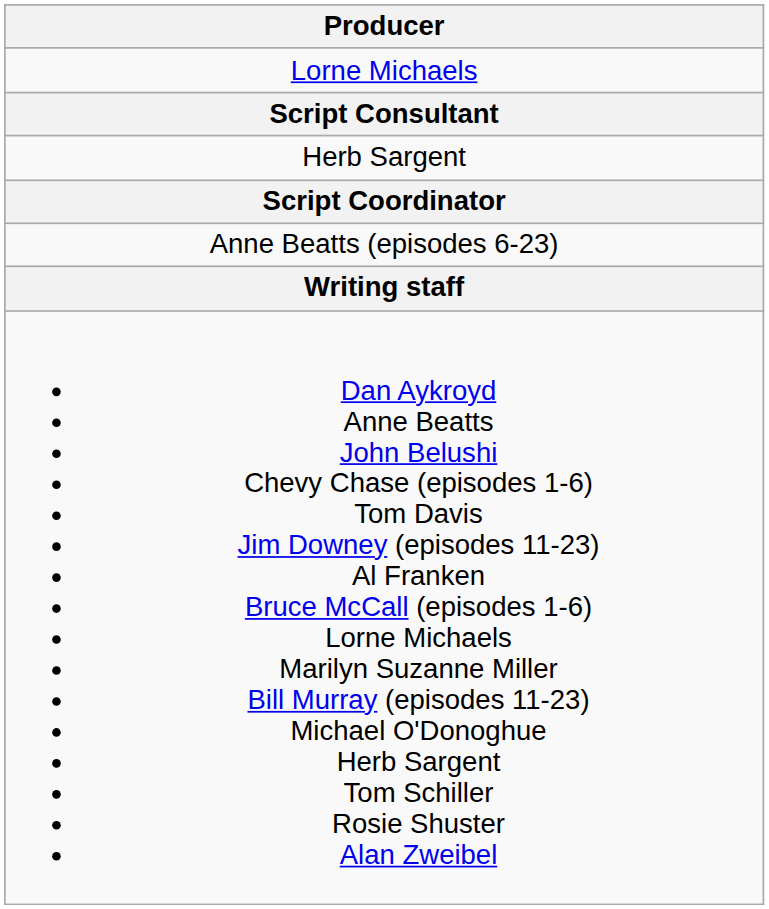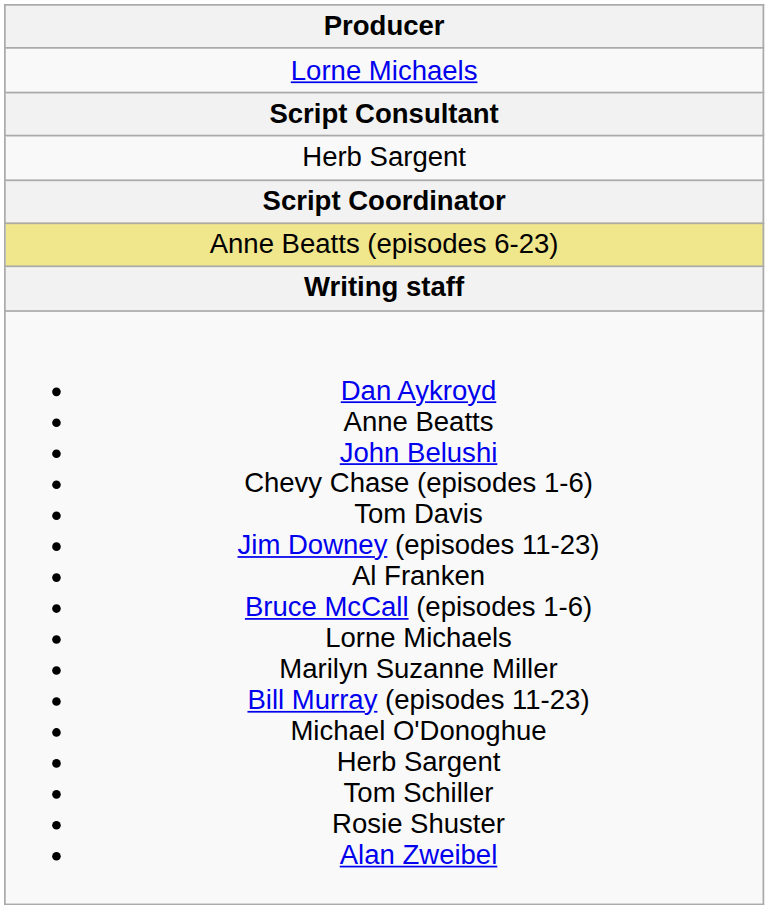(384, 244) no background -> (384, 244) khaki background
